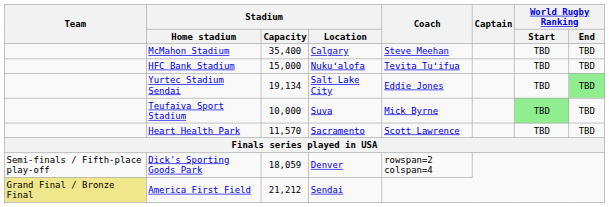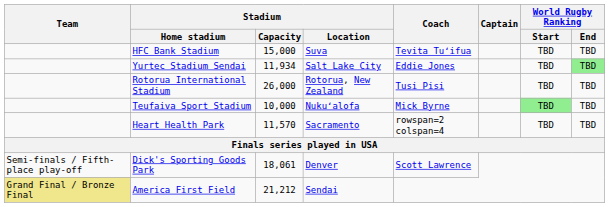- row: (189, 51)
(338, 66) Nukuʻalofa -> (316, 51) Suva
(285, 86) 19,134 -> (280, 66) 11,934
+ row: (189, 86)
(322, 111) Suva -> (332, 105) Nukuʻalofa
(422, 130) Scott Lawrence -> (420, 125) rowspan=2 colspan=4
(285, 165) 18,059 -> (280, 165) 18,061
(408, 165) rowspan=2 colspan=4 -> (433, 165) Scott Lawrence
